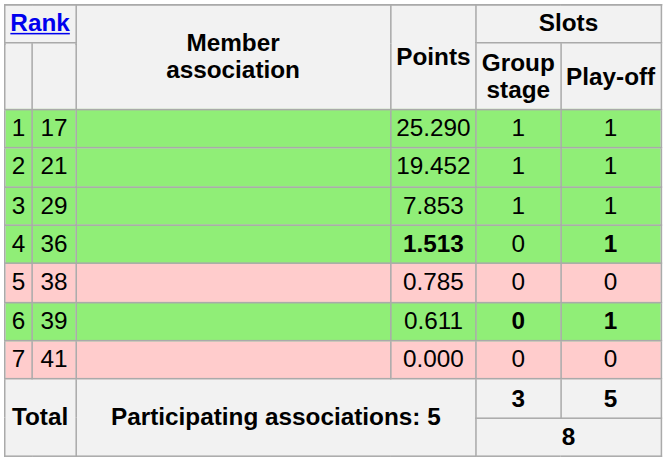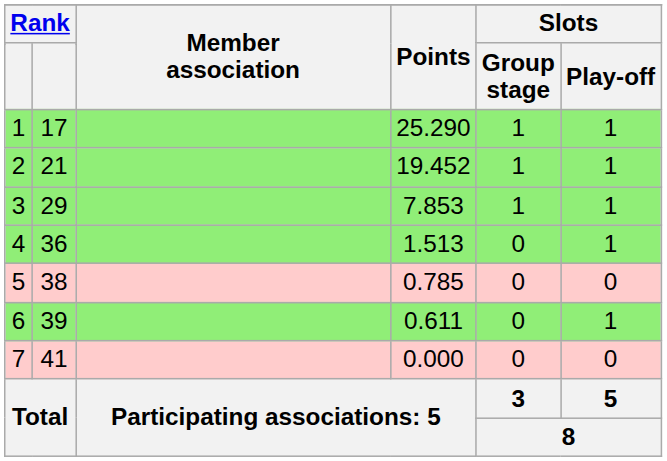(433, 243) bold -> (433, 243) normal
(611, 243) bold -> (611, 243) normal
(518, 321) bold -> (518, 321) normal
(611, 321) bold -> (611, 321) normal
